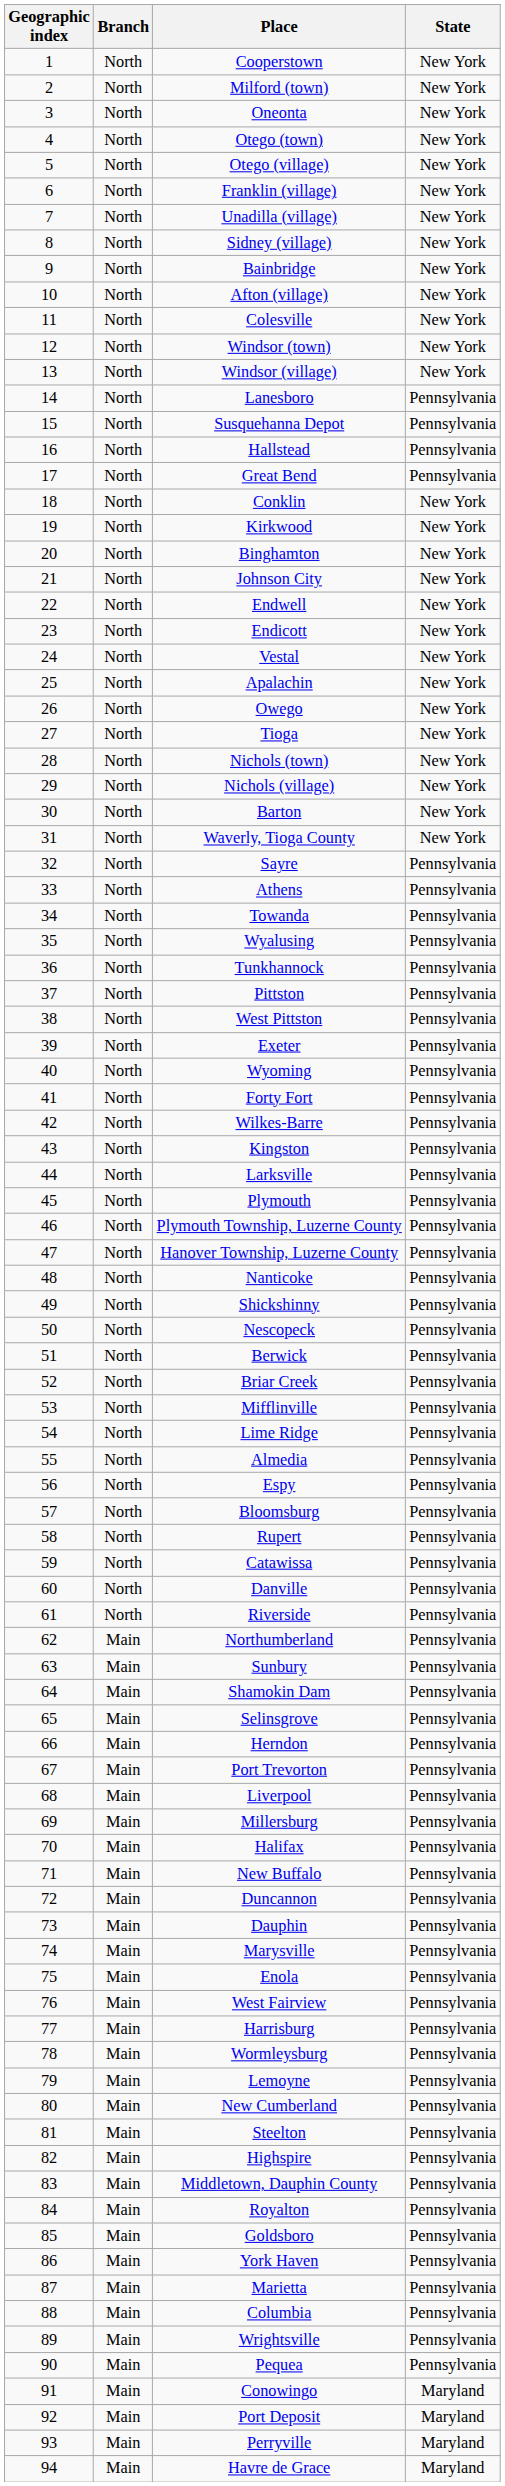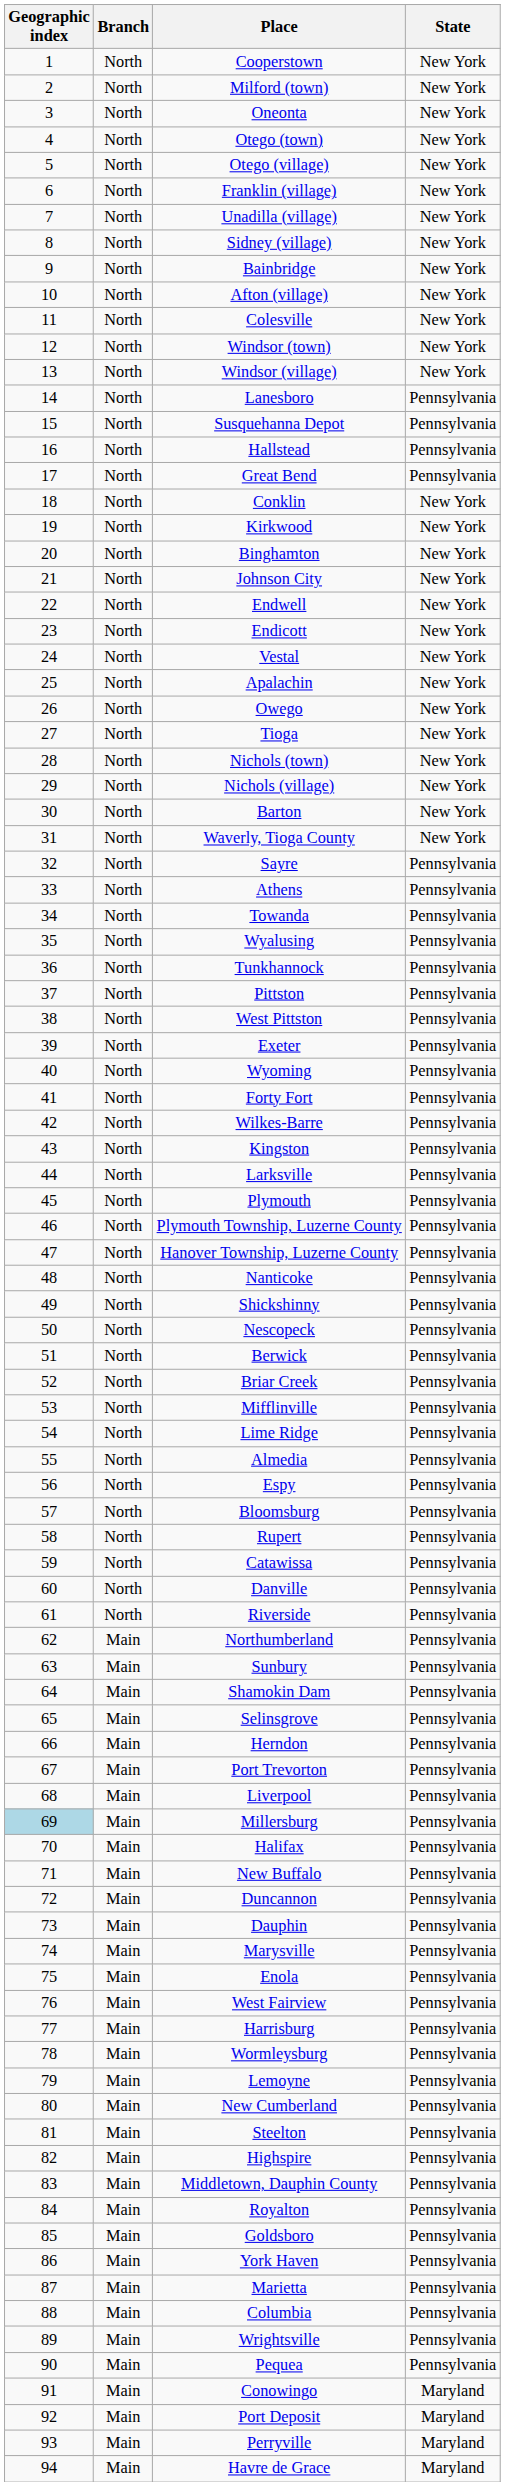(49, 1821) no background -> (49, 1821) lightblue background
